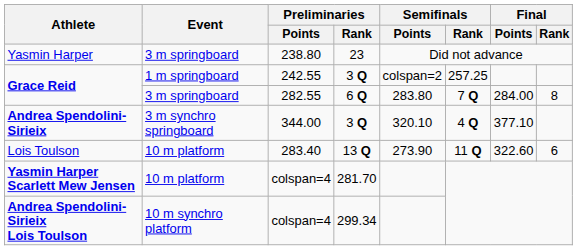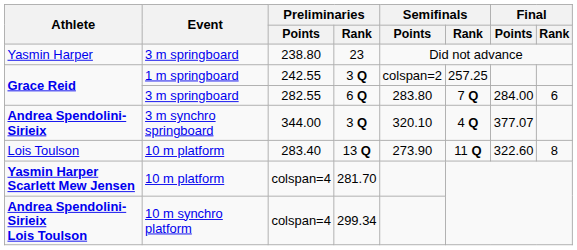(554, 96) 8 -> (554, 96) 6
(514, 123) 377.10 -> (514, 123) 377.07
(554, 151) 6 -> (554, 151) 8
